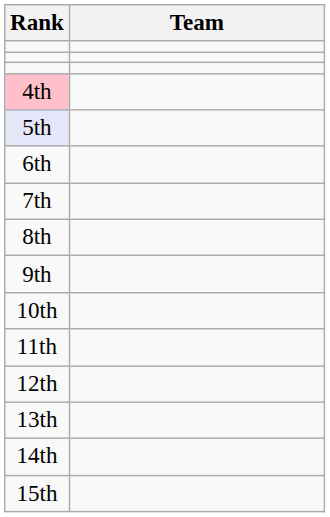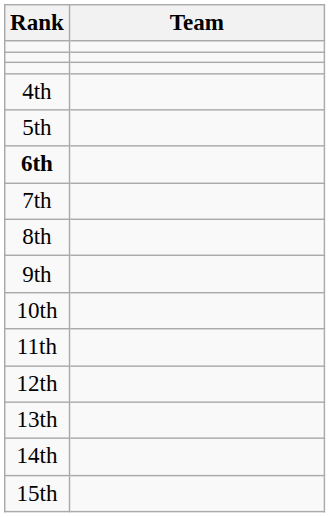(37, 91) pink background -> (37, 91) no background
(37, 127) lavender background -> (37, 127) no background
(37, 164) normal -> (37, 164) bold
